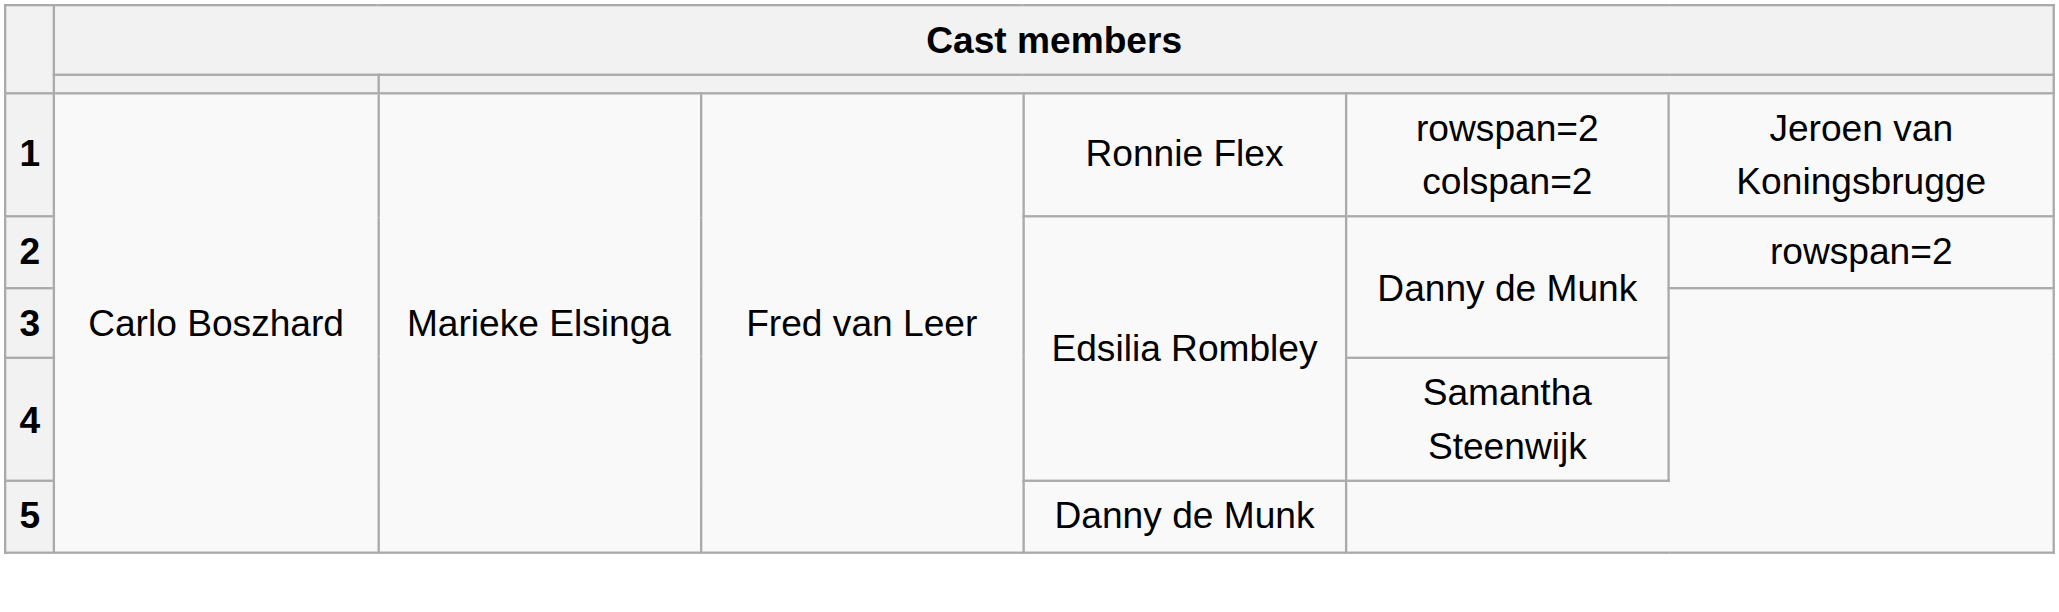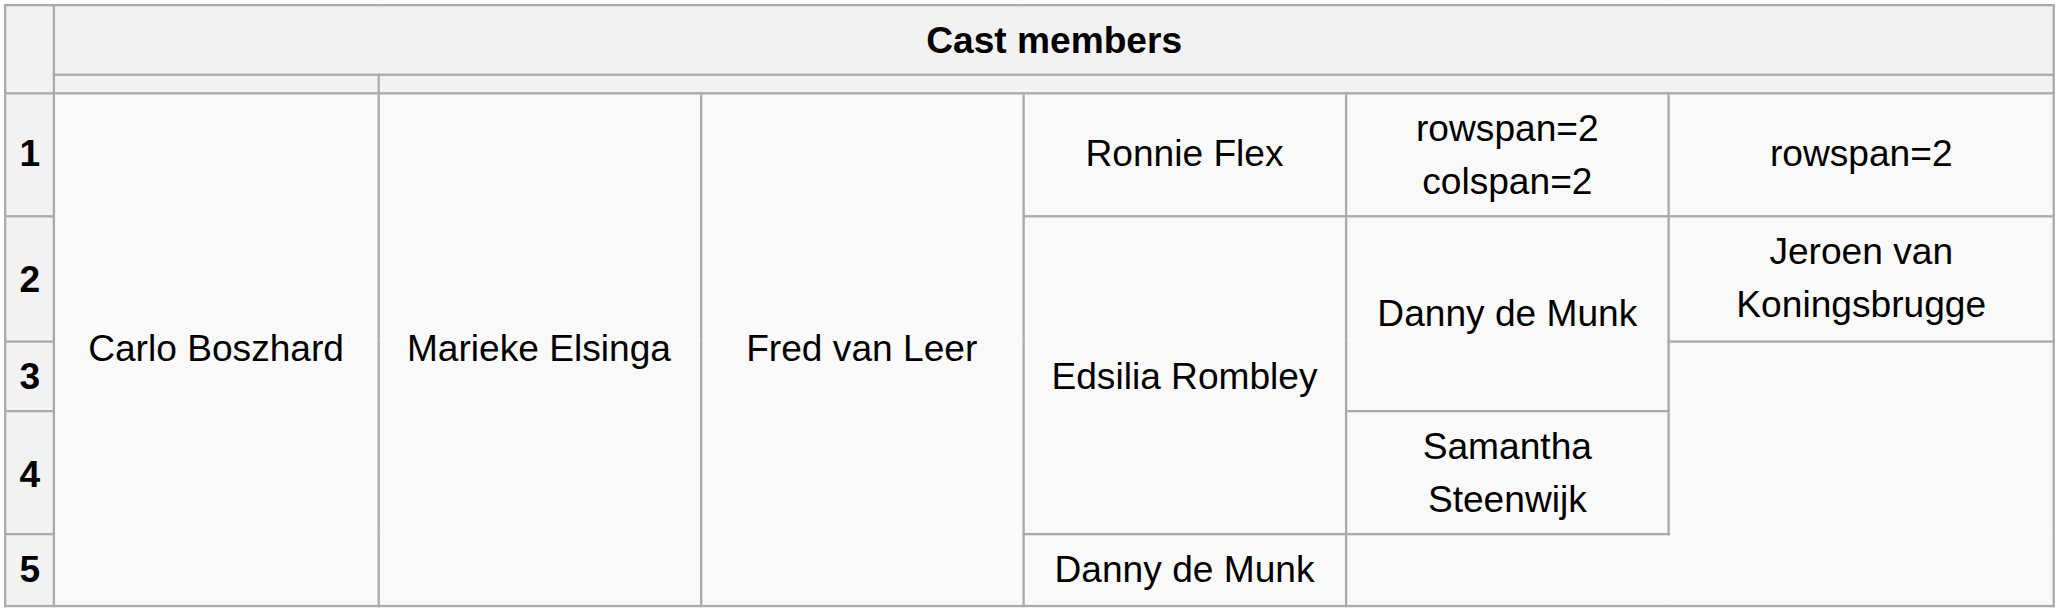(1861, 155) Jeroen van Koningsbrugge -> (1861, 155) rowspan=2
(1861, 252) rowspan=2 -> (1861, 278) Jeroen van Koningsbrugge
